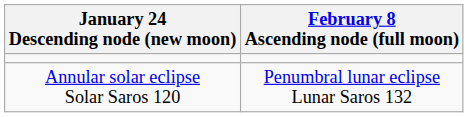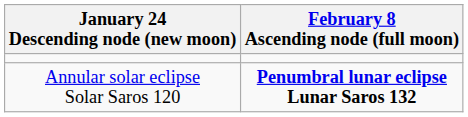(352, 87) normal -> (352, 87) bold
